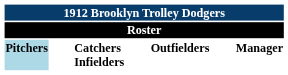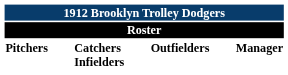(27, 47) lightblue background -> (27, 47) no background
